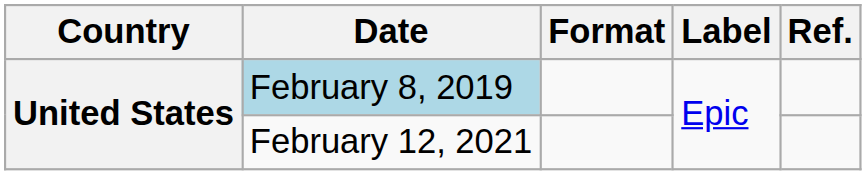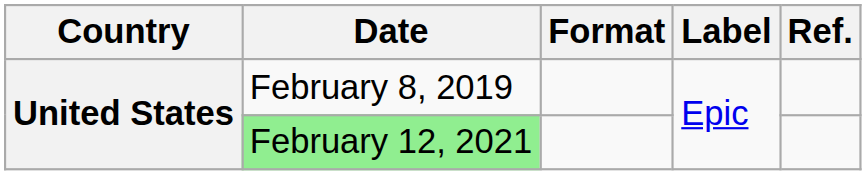(381, 86) lightblue background -> (381, 86) no background
(391, 141) no background -> (391, 141) lightgreen background
